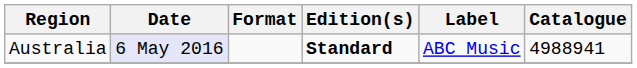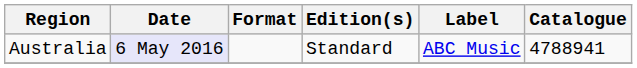(349, 49) bold -> (349, 49) normal
(567, 49) 4988941 -> (567, 49) 4788941
